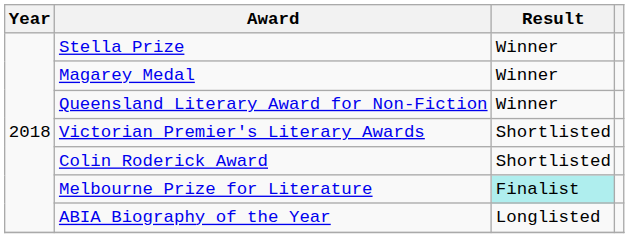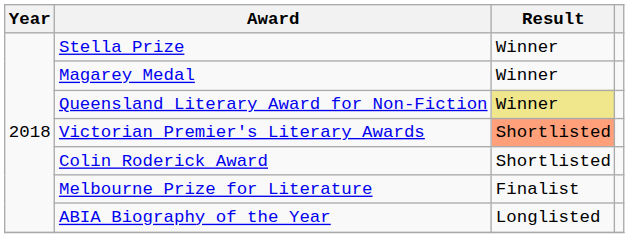(527, 104) no background -> (527, 104) khaki background
(553, 132) no background -> (553, 132) lightsalmon background
(538, 189) paleturquoise background -> (538, 189) no background
